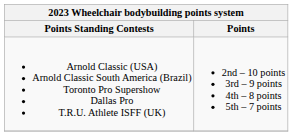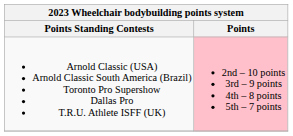(241, 90) no background -> (241, 90) pink background
